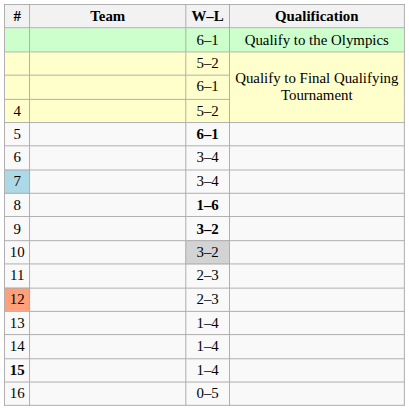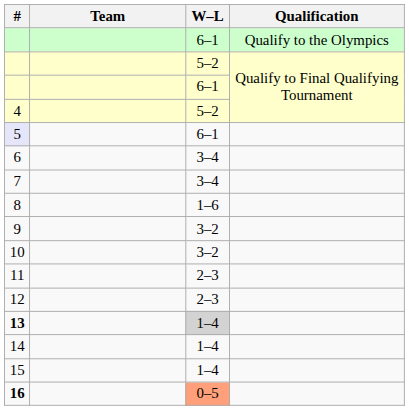(17, 134) no background -> (17, 134) lavender background
(208, 134) bold -> (208, 134) normal
(17, 181) lightblue background -> (17, 181) no background
(208, 205) bold -> (208, 205) normal
(208, 228) bold -> (208, 228) normal
(208, 252) lightgrey background -> (208, 252) no background
(17, 299) lightsalmon background -> (17, 299) no background
(17, 323) normal -> (17, 323) bold
(208, 323) no background -> (208, 323) lightgrey background
(17, 370) bold -> (17, 370) normal
(17, 393) normal -> (17, 393) bold
(208, 393) no background -> (208, 393) lightsalmon background
